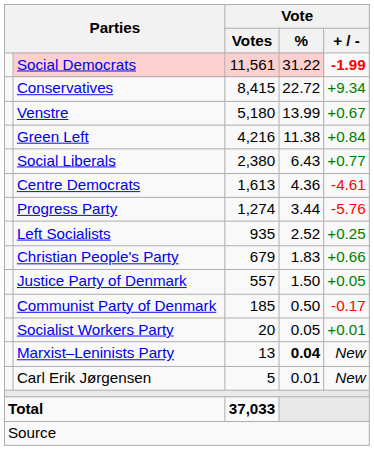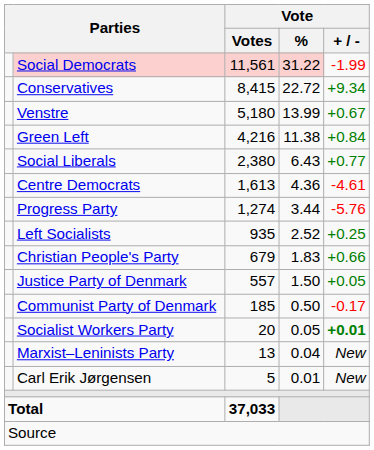(348, 64) bold -> (348, 64) normal
(347, 329) normal -> (347, 329) bold
(305, 354) bold -> (305, 354) normal
